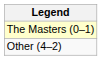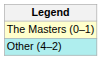(34, 47) no background -> (34, 47) paleturquoise background
